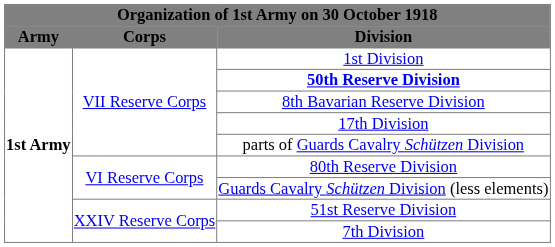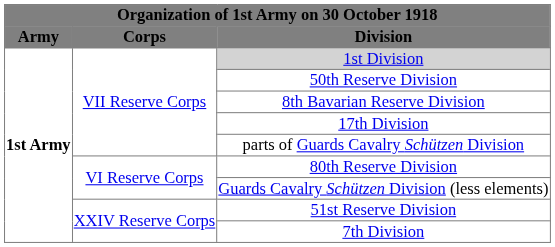(383, 58) no background -> (383, 58) lightgrey background
(383, 80) bold -> (383, 80) normal
